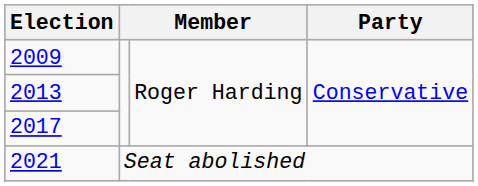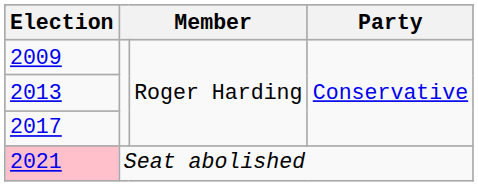(36, 163) no background -> (36, 163) pink background
